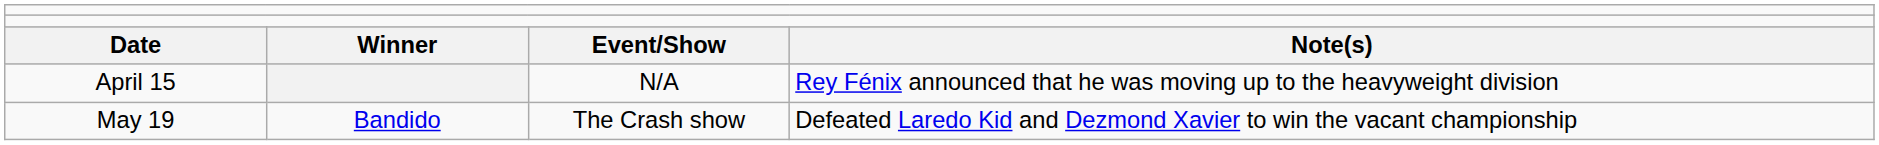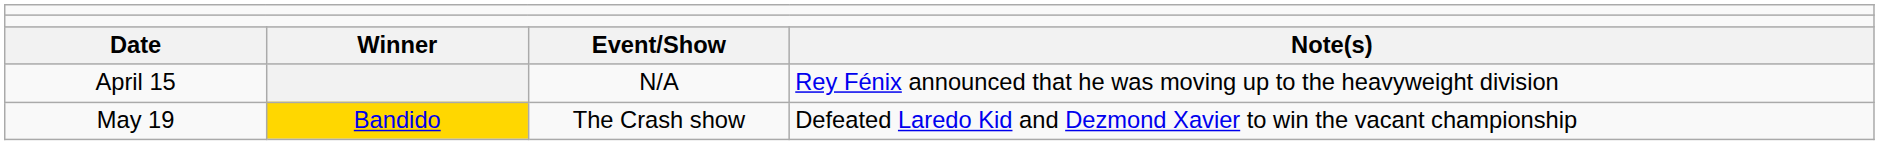(397, 120) no background -> (397, 120) gold background
